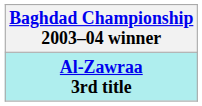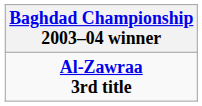(101, 76) paleturquoise background -> (101, 76) no background
